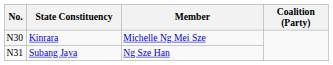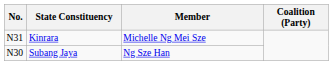(15, 38) N30 -> (15, 38) N31
(15, 53) N31 -> (15, 53) N30
